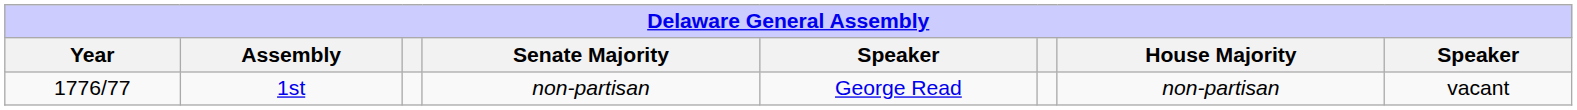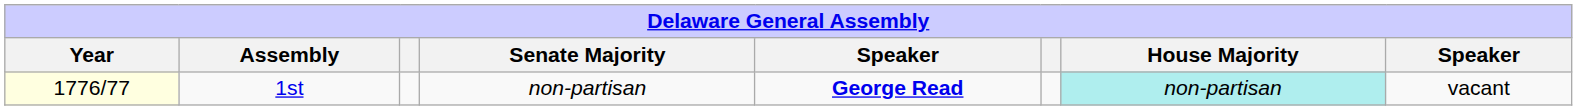(92, 88) no background -> (92, 88) lightyellow background
(898, 88) normal -> (898, 88) bold
(1221, 88) no background -> (1223, 88) paleturquoise background
